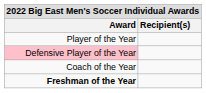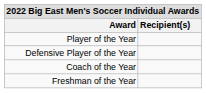(81, 53) pink background -> (81, 53) no background
(91, 81) bold -> (94, 81) normal
